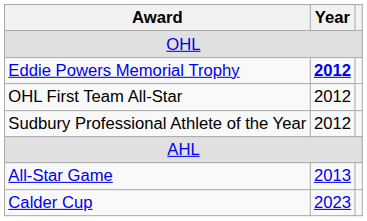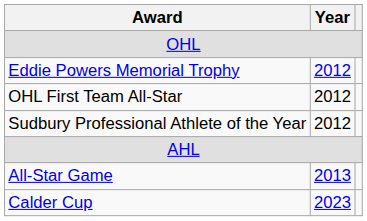(332, 70) bold -> (332, 70) normal
